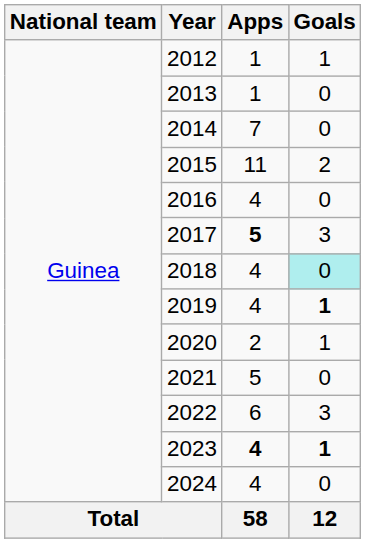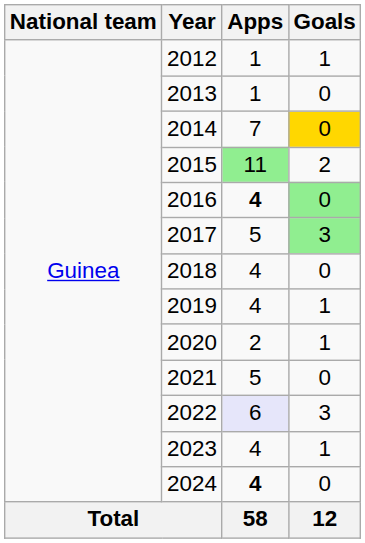(325, 128) no background -> (325, 128) gold background
(255, 164) no background -> (255, 164) lightgreen background
(255, 199) normal -> (255, 199) bold
(325, 199) no background -> (325, 199) lightgreen background
(255, 235) bold -> (255, 235) normal
(325, 235) no background -> (325, 235) lightgreen background
(325, 270) paleturquoise background -> (325, 270) no background
(325, 306) bold -> (325, 306) normal
(255, 413) no background -> (255, 413) lavender background
(255, 448) bold -> (255, 448) normal
(325, 448) bold -> (325, 448) normal
(255, 484) normal -> (255, 484) bold
